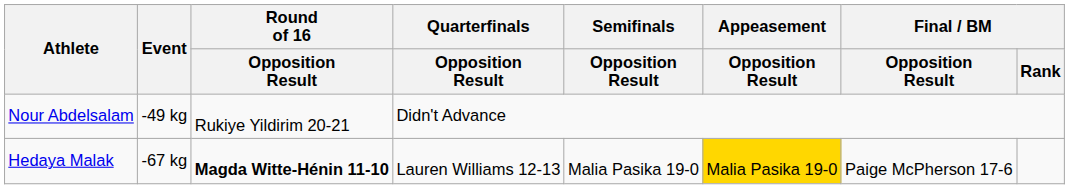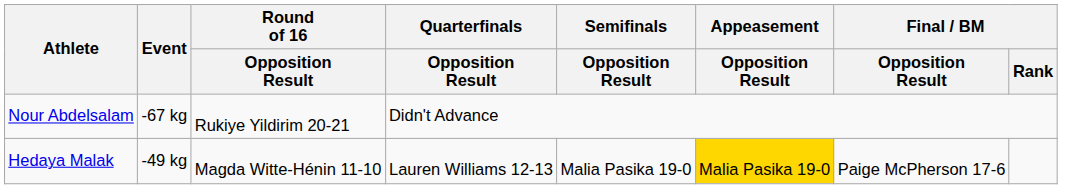(164, 116) -49 kg -> (164, 116) -67 kg
(164, 160) -67 kg -> (164, 160) -49 kg
(292, 170) bold -> (288, 170) normal
